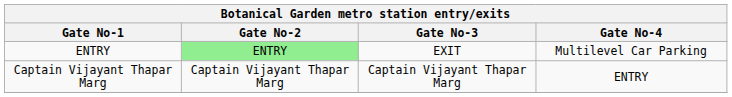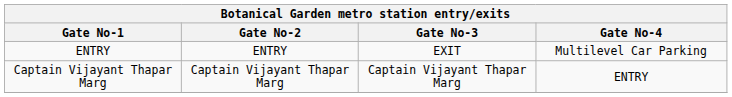(270, 51) lightgreen background -> (270, 51) no background
